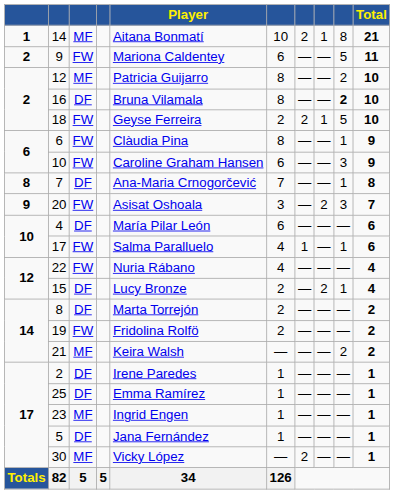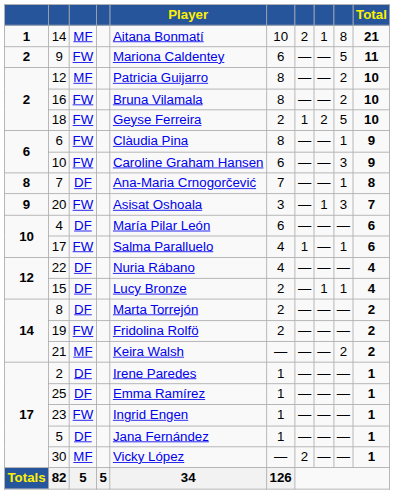(83, 99) DF -> (83, 99) FW
(343, 99) bold -> (343, 99) normal
(305, 120) 2 -> (305, 120) 1
(324, 120) 1 -> (324, 120) 2
(324, 204) 2 -> (324, 204) 1
(83, 267) FW -> (83, 267) DF
(324, 288) 2 -> (324, 288) 1
(83, 415) MF -> (83, 415) FW
